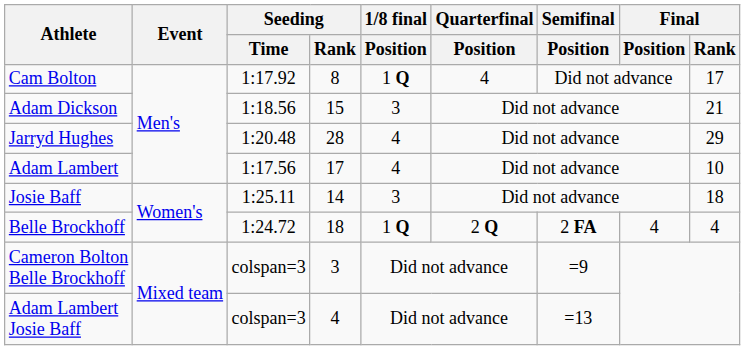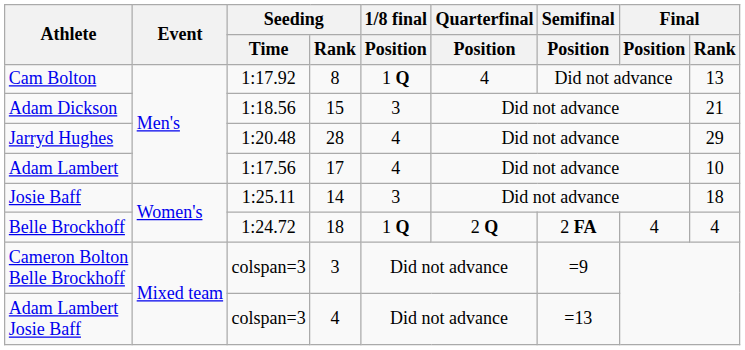(715, 79) 17 -> (715, 79) 13
